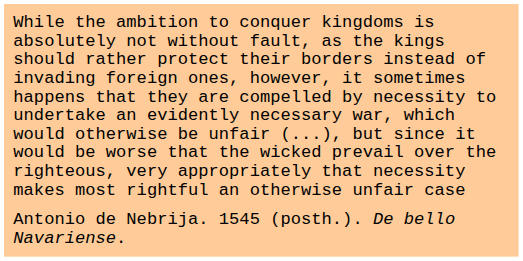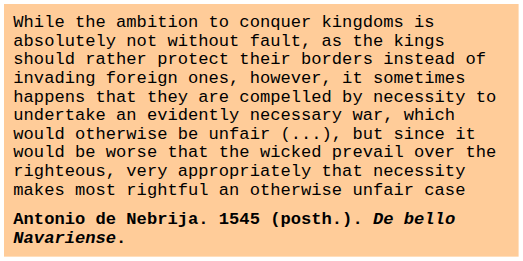(234, 229) normal -> (234, 229) bold
